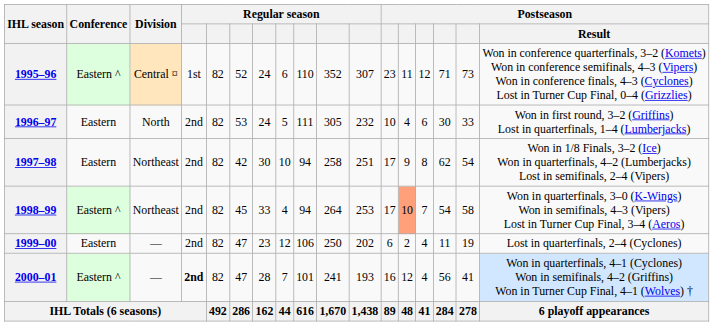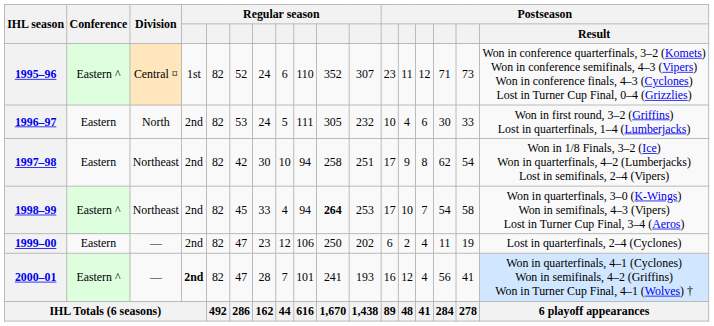(333, 210) normal -> (333, 210) bold
(407, 210) lightsalmon background -> (407, 210) no background
